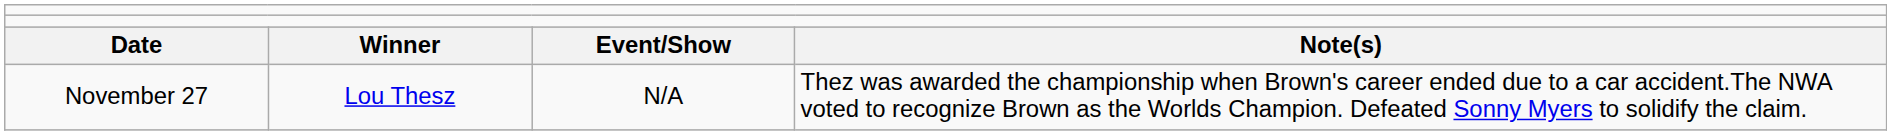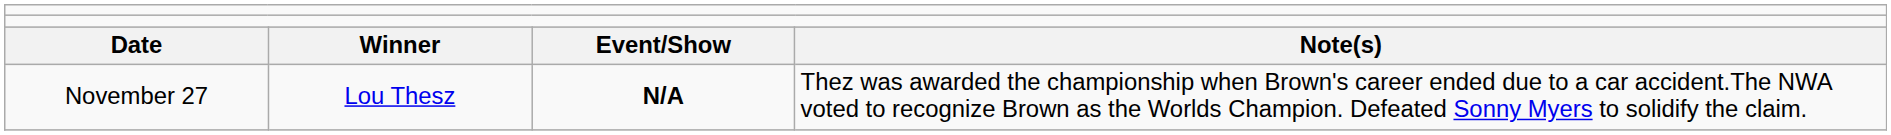(663, 96) normal -> (663, 96) bold
